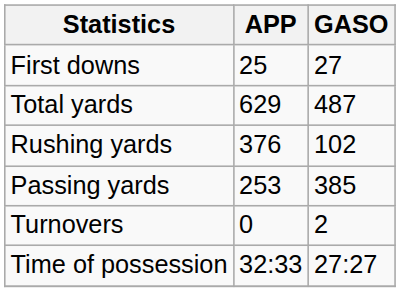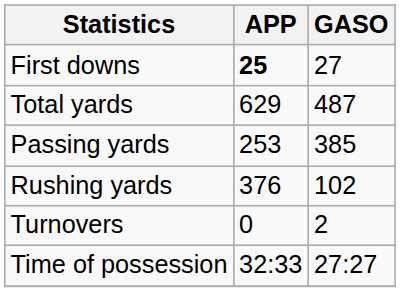(253, 64) normal -> (253, 64) bold
rows swapped: (91, 145) <-> (90, 185)
